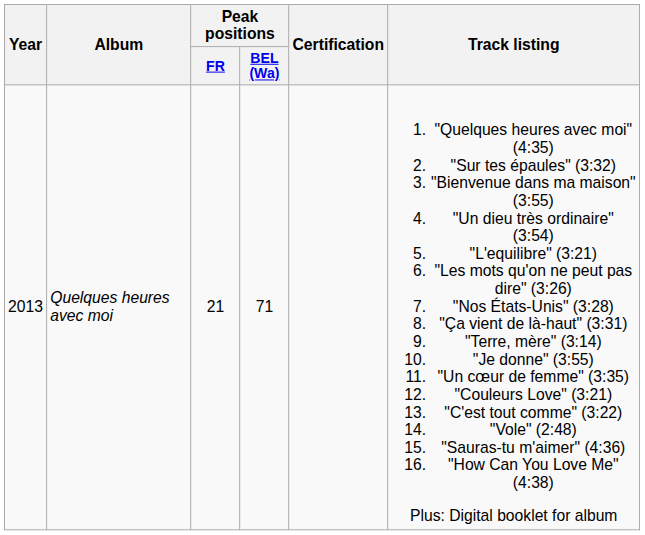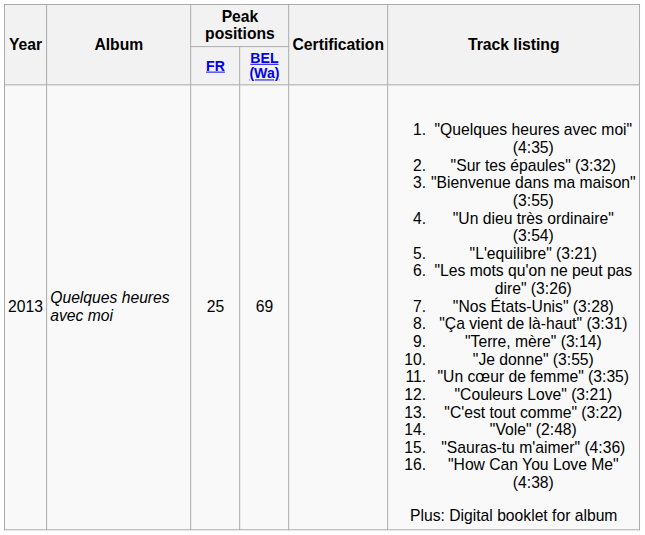(215, 307) 21 -> (215, 307) 25
(264, 307) 71 -> (264, 307) 69
